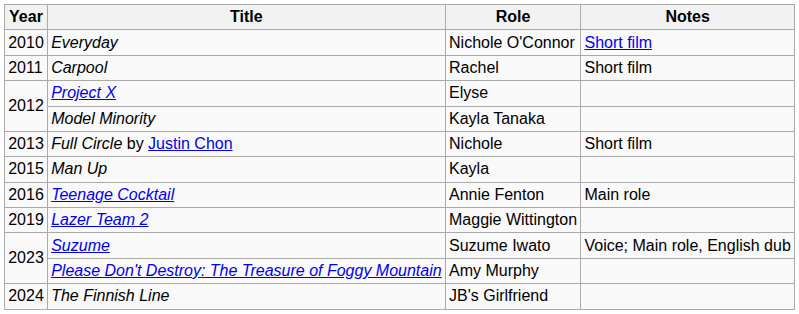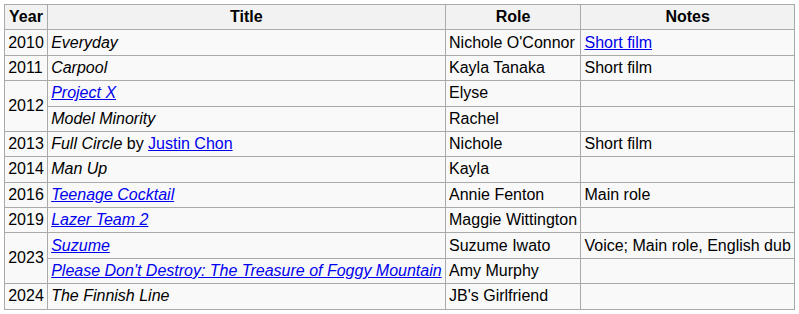(474, 67) Rachel -> (497, 67) Kayla Tanaka
(497, 118) Kayla Tanaka -> (474, 118) Rachel
(26, 169) 2015 -> (26, 169) 2014
